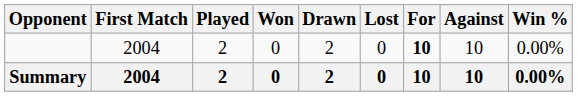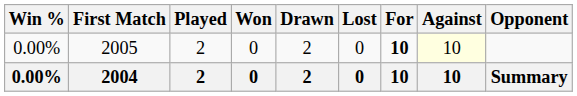columns swapped: (48, 18) <-> (540, 18)
(142, 47) 2004 -> (119, 47) 2005
(474, 47) no background -> (452, 47) lightyellow background
